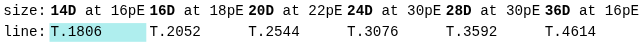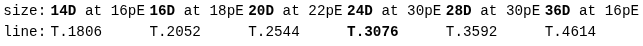(76, 32) paleturquoise background -> (76, 32) no background
(373, 32) normal -> (373, 32) bold
